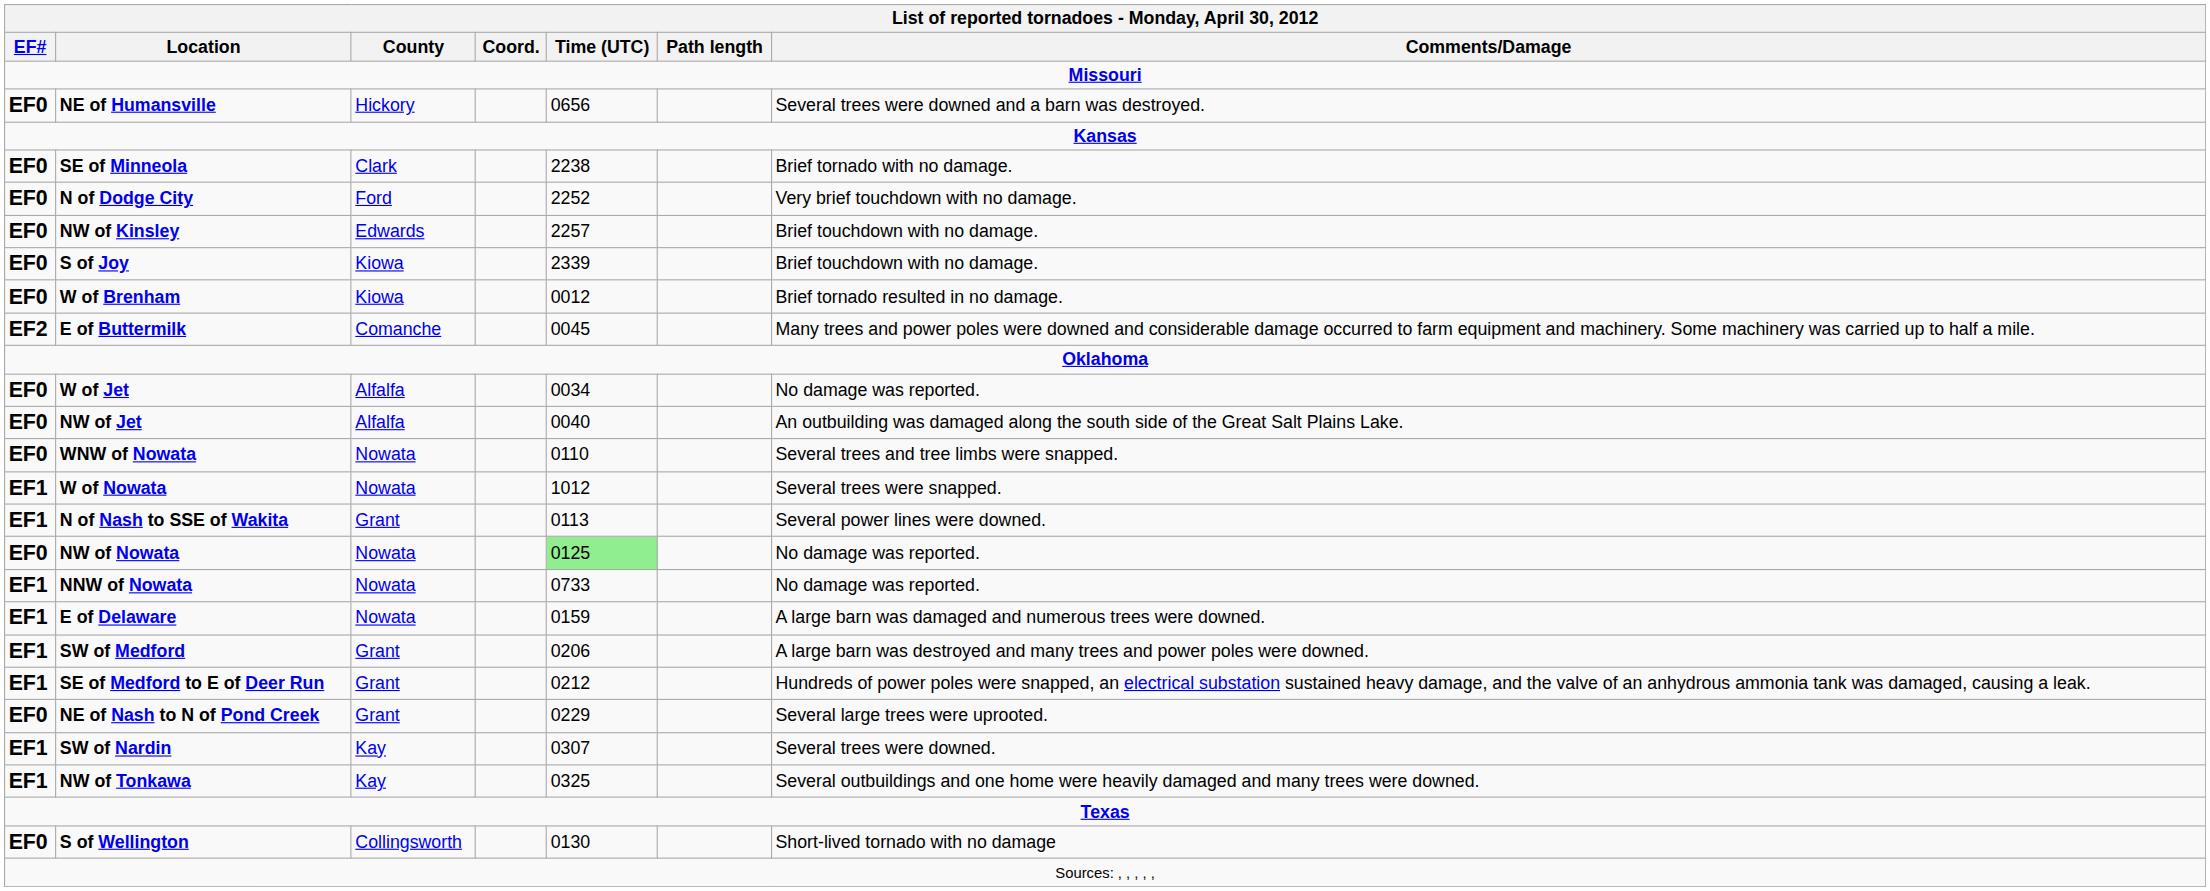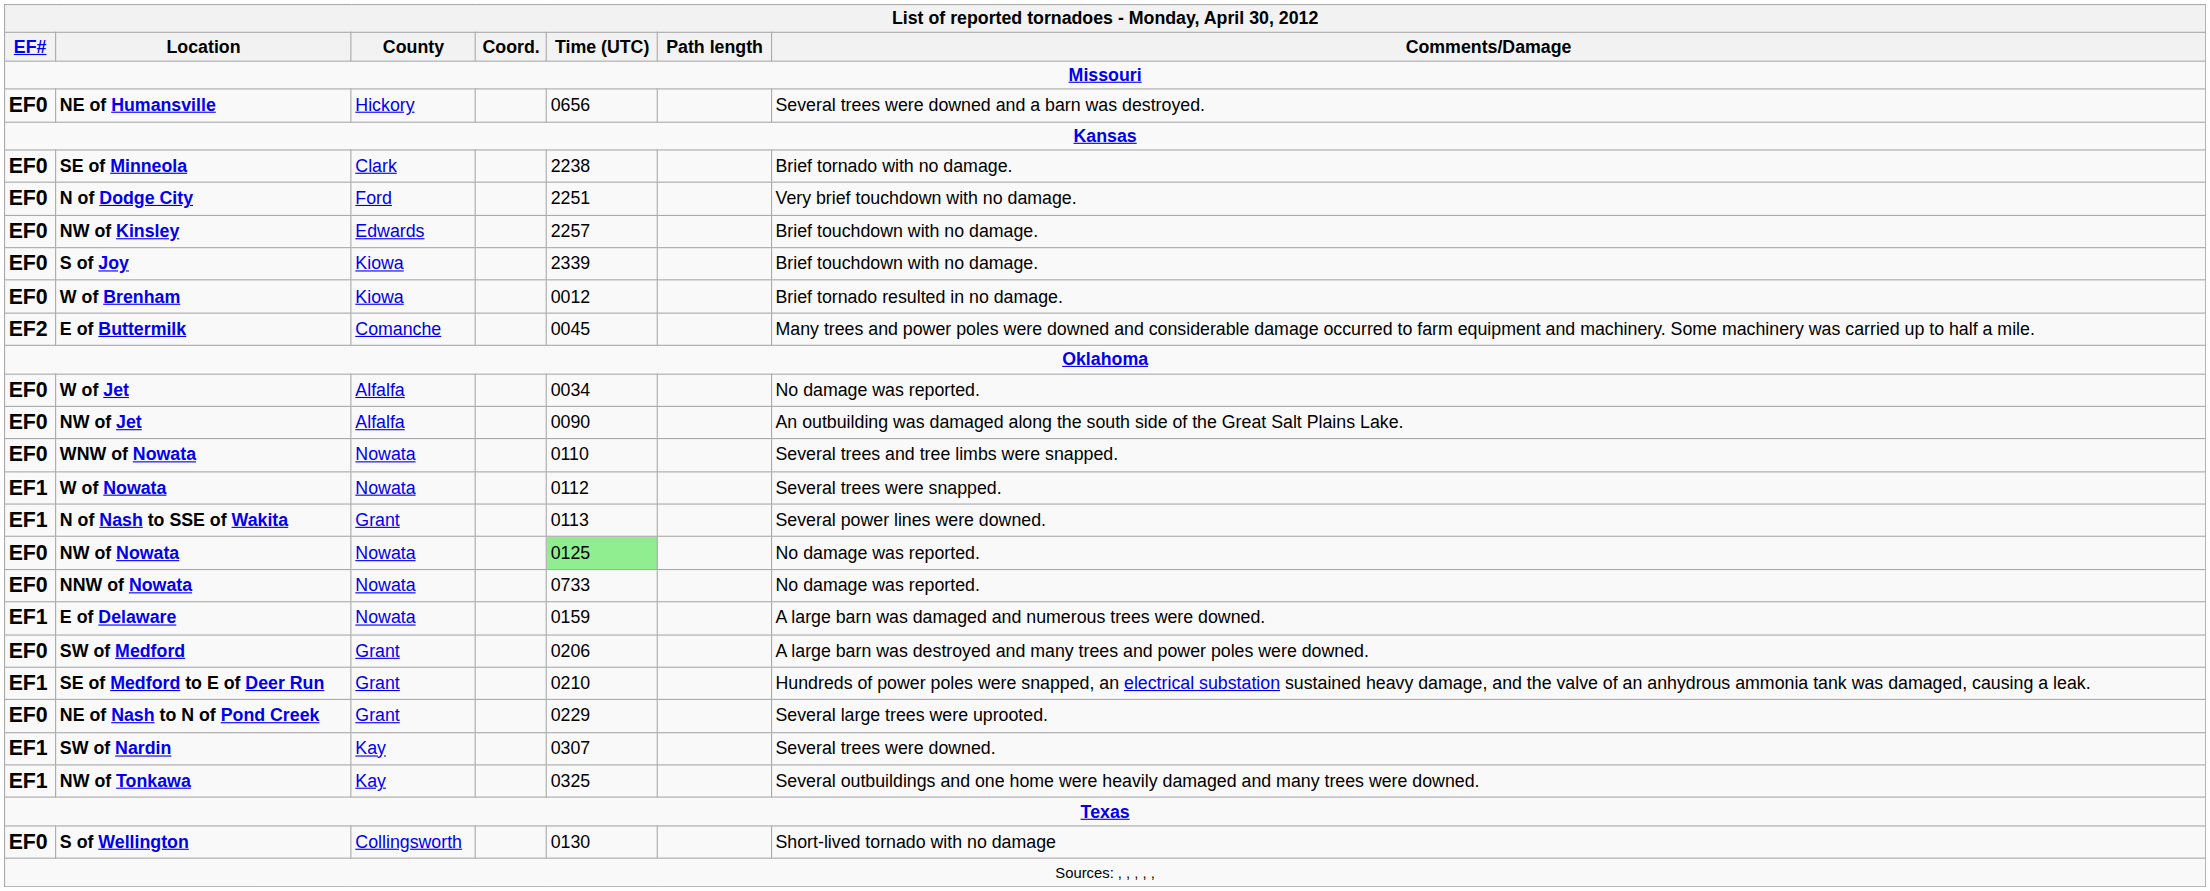(570, 198) 2252 -> (570, 198) 2251
(570, 422) 0040 -> (570, 422) 0090
(570, 487) 1012 -> (570, 487) 0112
(28, 585) EF1 -> (28, 585) EF0
(28, 650) EF1 -> (28, 650) EF0
(570, 683) 0212 -> (570, 683) 0210
